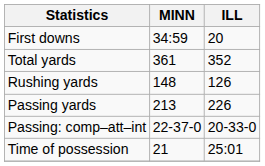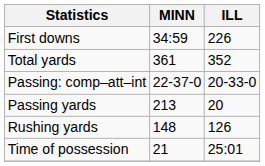(216, 38) 20 -> (219, 38) 226
rows swapped: (53, 82) <-> (77, 127)
(219, 105) 226 -> (216, 105) 20
